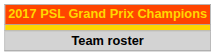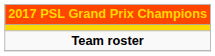(108, 40) lightgrey background -> (108, 40) no background
